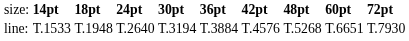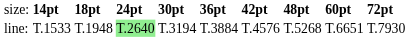(135, 28) no background -> (135, 28) lightgreen background
